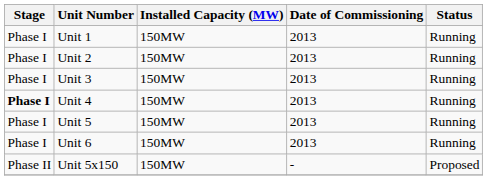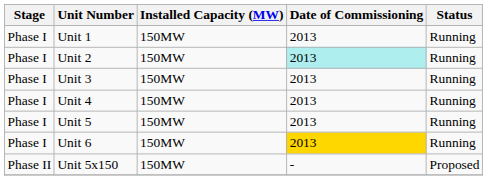(303, 57) no background -> (303, 57) paleturquoise background
(29, 100) bold -> (27, 100) normal
(303, 143) no background -> (303, 143) gold background
